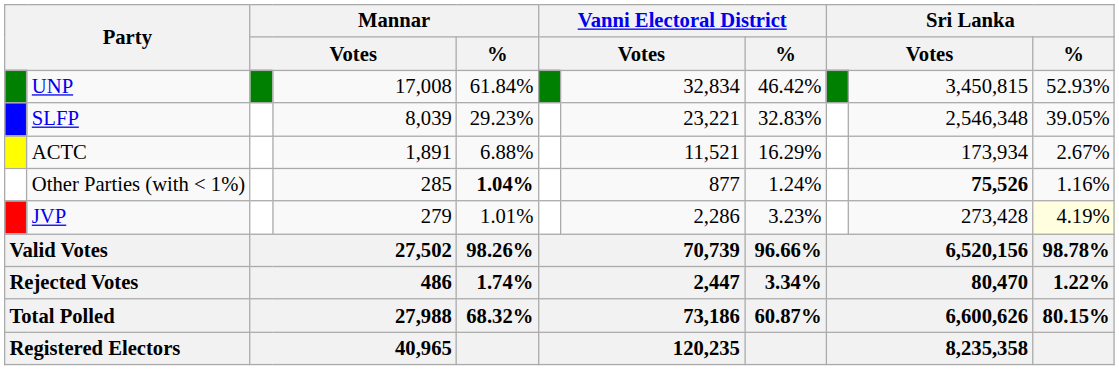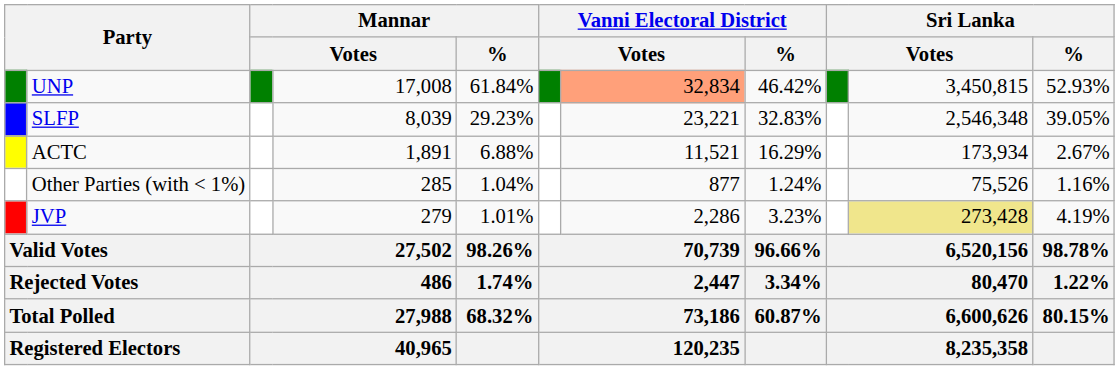(712, 86) no background -> (712, 86) lightsalmon background
(505, 184) bold -> (507, 184) normal
(1000, 184) bold -> (1000, 184) normal
(995, 217) no background -> (995, 217) khaki background
(1083, 217) lightyellow background -> (1083, 217) no background
